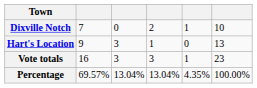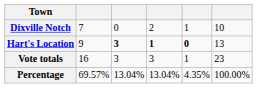(116, 43) normal -> (116, 43) bold
(151, 43) normal -> (151, 43) bold
(187, 43) normal -> (187, 43) bold
